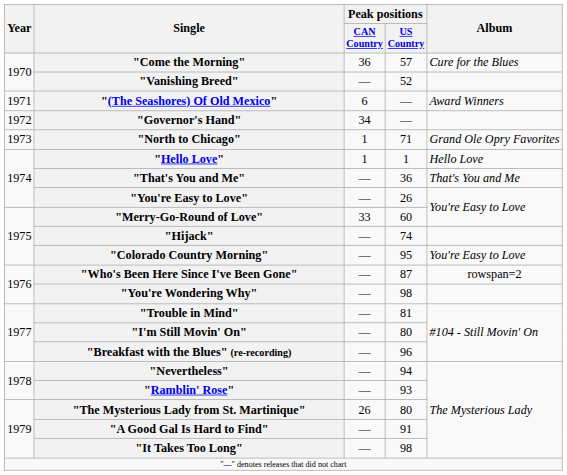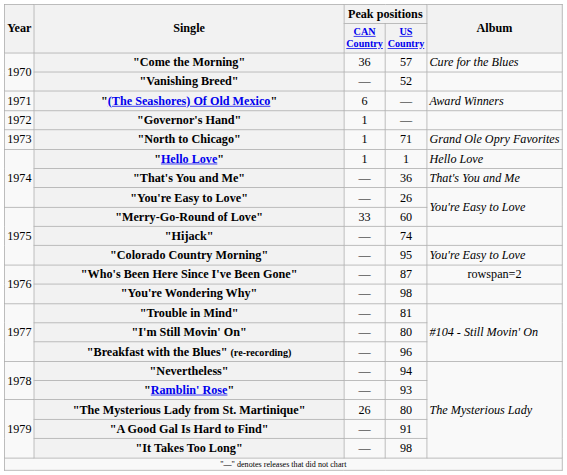(365, 120) 34 -> (365, 120) 1
